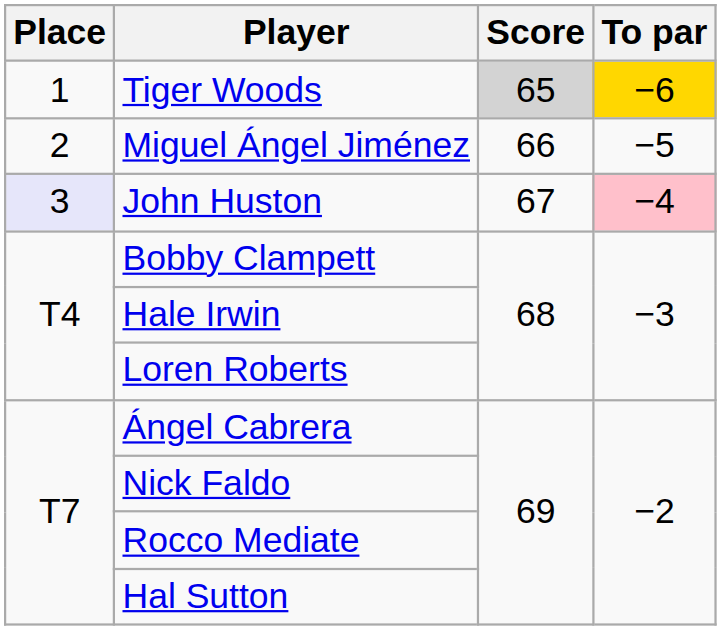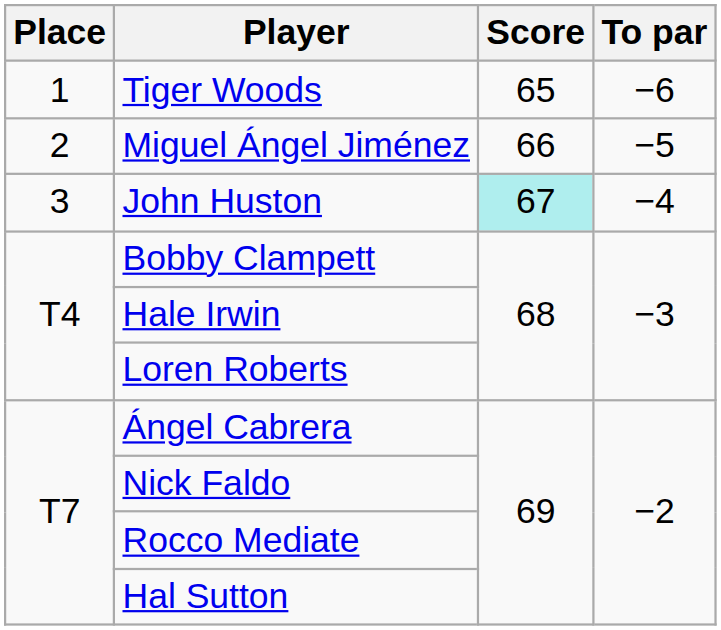(536, 88) lightgrey background -> (536, 88) no background
(654, 88) gold background -> (654, 88) no background
(60, 201) lavender background -> (60, 201) no background
(536, 201) no background -> (536, 201) paleturquoise background
(654, 201) pink background -> (654, 201) no background
